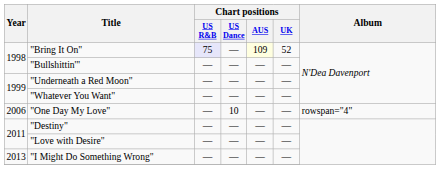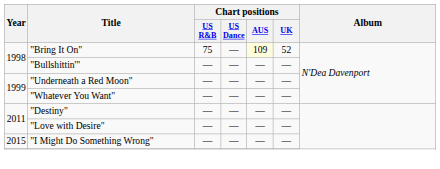(207, 50) lavender background -> (207, 50) no background
- row: (70, 111)
(16, 156) 2013 -> (16, 141) 2015
